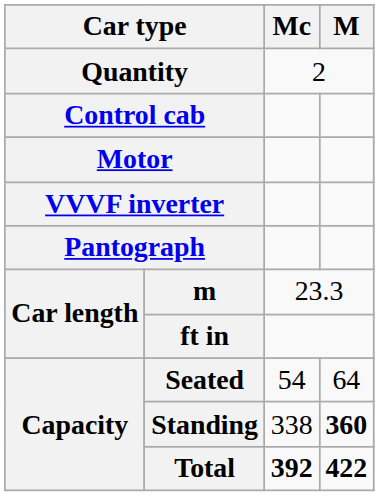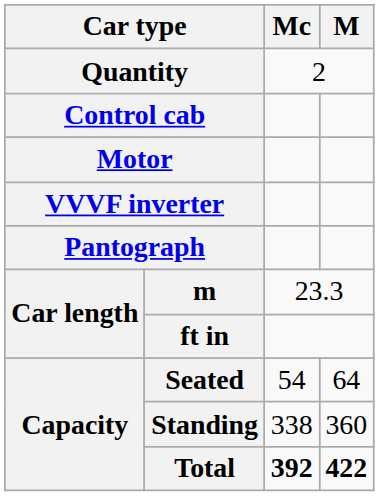(346, 423) bold -> (346, 423) normal
